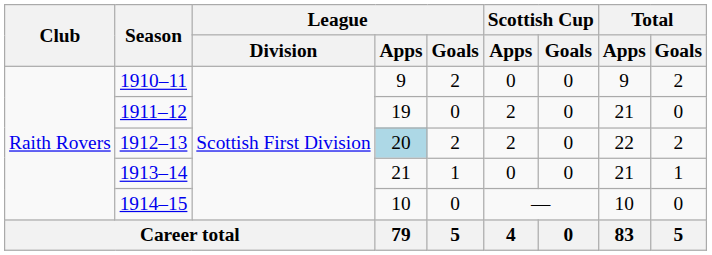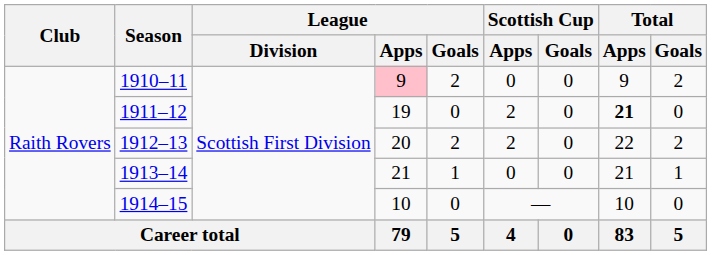(401, 81) no background -> (401, 81) pink background
(624, 111) normal -> (624, 111) bold
(401, 142) lightblue background -> (401, 142) no background
